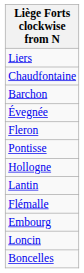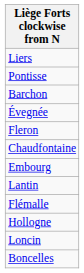(42, 76) Chaudfontaine -> (27, 76) Pontisse
(27, 149) Pontisse -> (42, 149) Chaudfontaine
(30, 167) Hollogne -> (30, 167) Embourg
(30, 222) Embourg -> (30, 222) Hollogne
